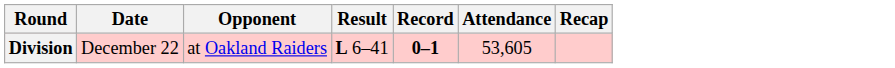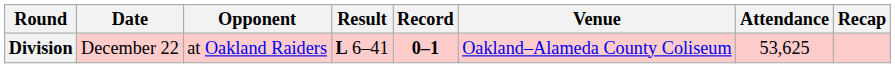+ column: (597, 18)
(507, 47) 53,605 -> (785, 47) 53,625
